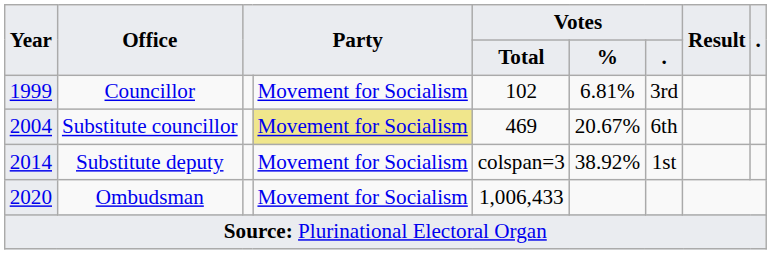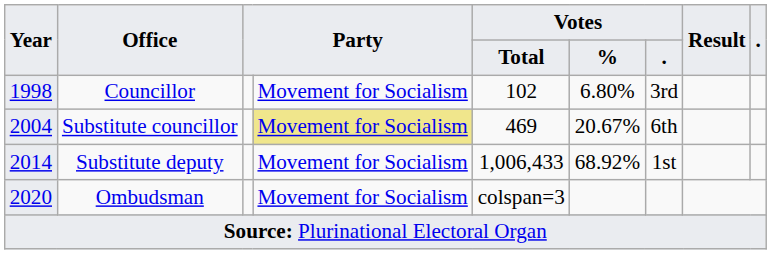(31, 92) 1999 -> (31, 92) 1998
(607, 92) 6.81% -> (607, 92) 6.80%
(521, 161) colspan=3 -> (521, 161) 1,006,433
(607, 161) 38.92% -> (607, 161) 68.92%
(521, 196) 1,006,433 -> (521, 196) colspan=3
